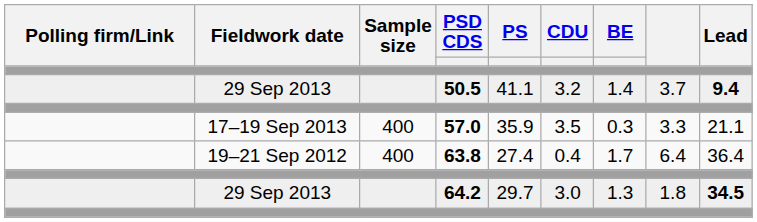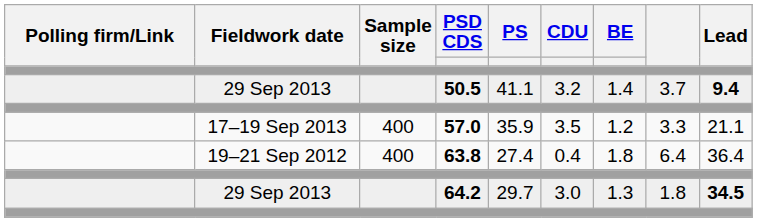(620, 126) 0.3 -> (620, 126) 1.2
(620, 155) 1.7 -> (620, 155) 1.8
